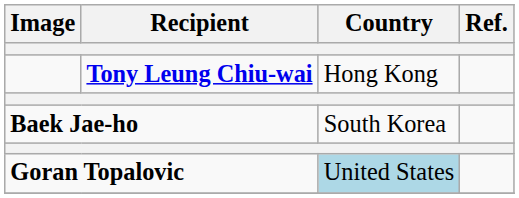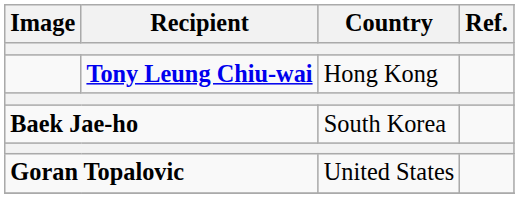(389, 173) lightblue background -> (389, 173) no background
